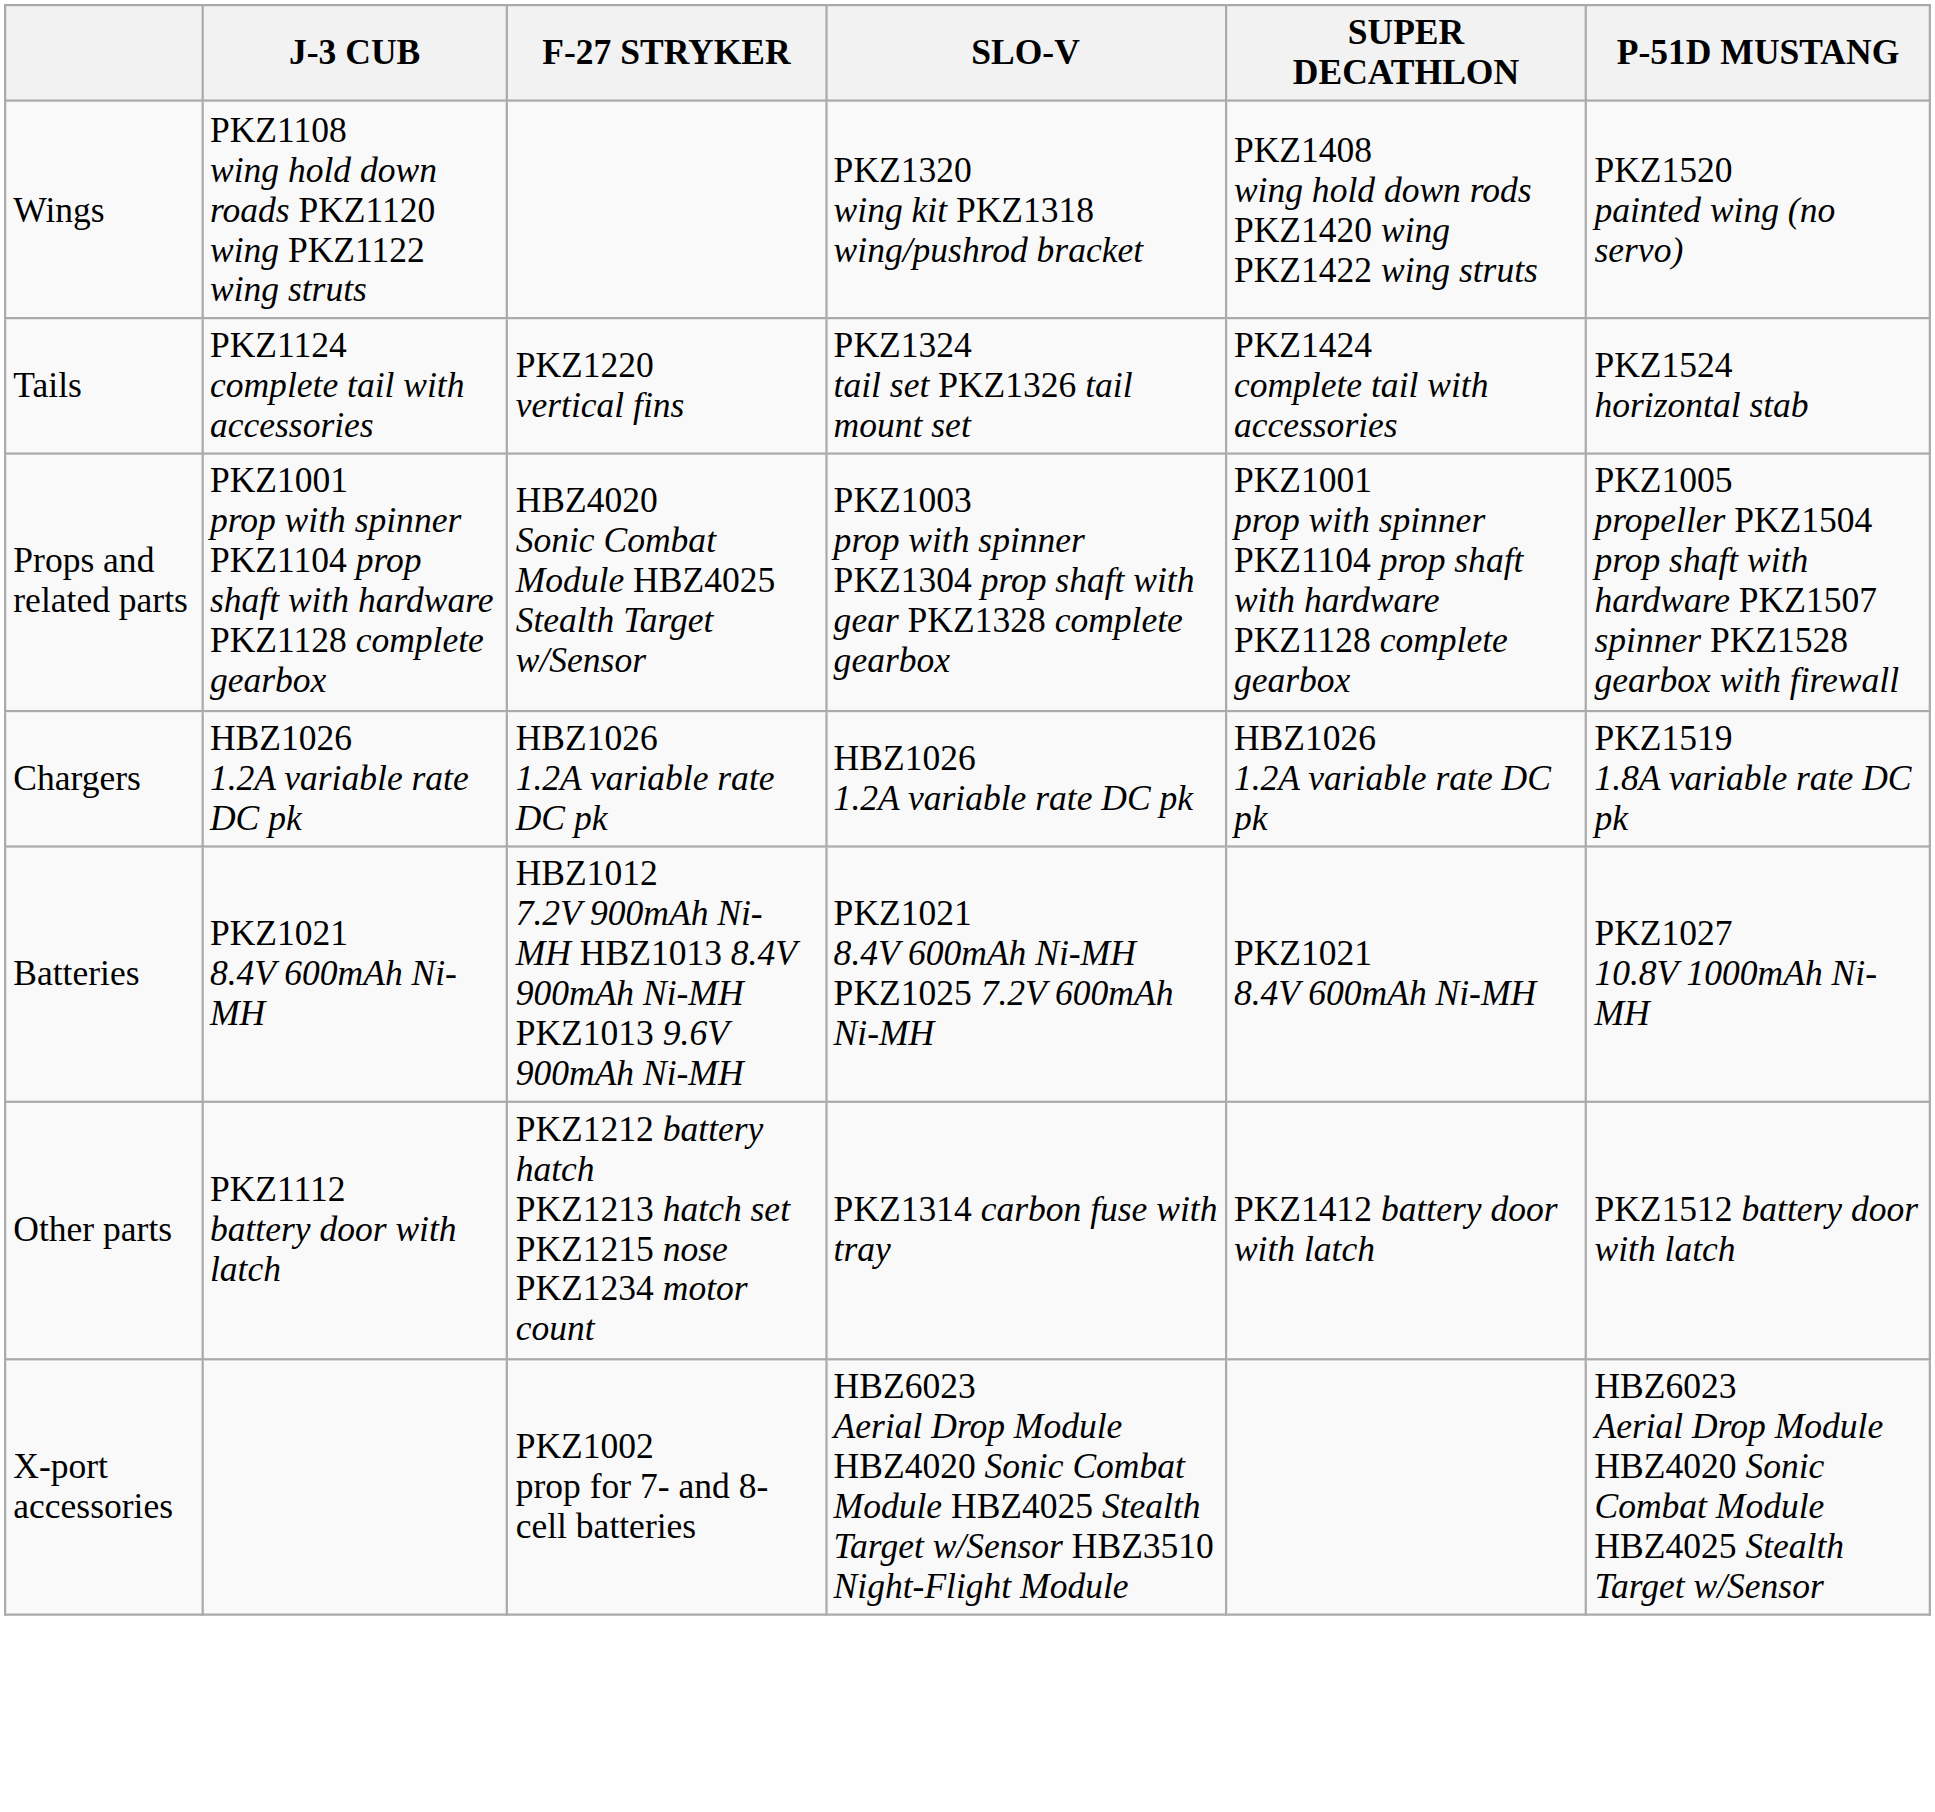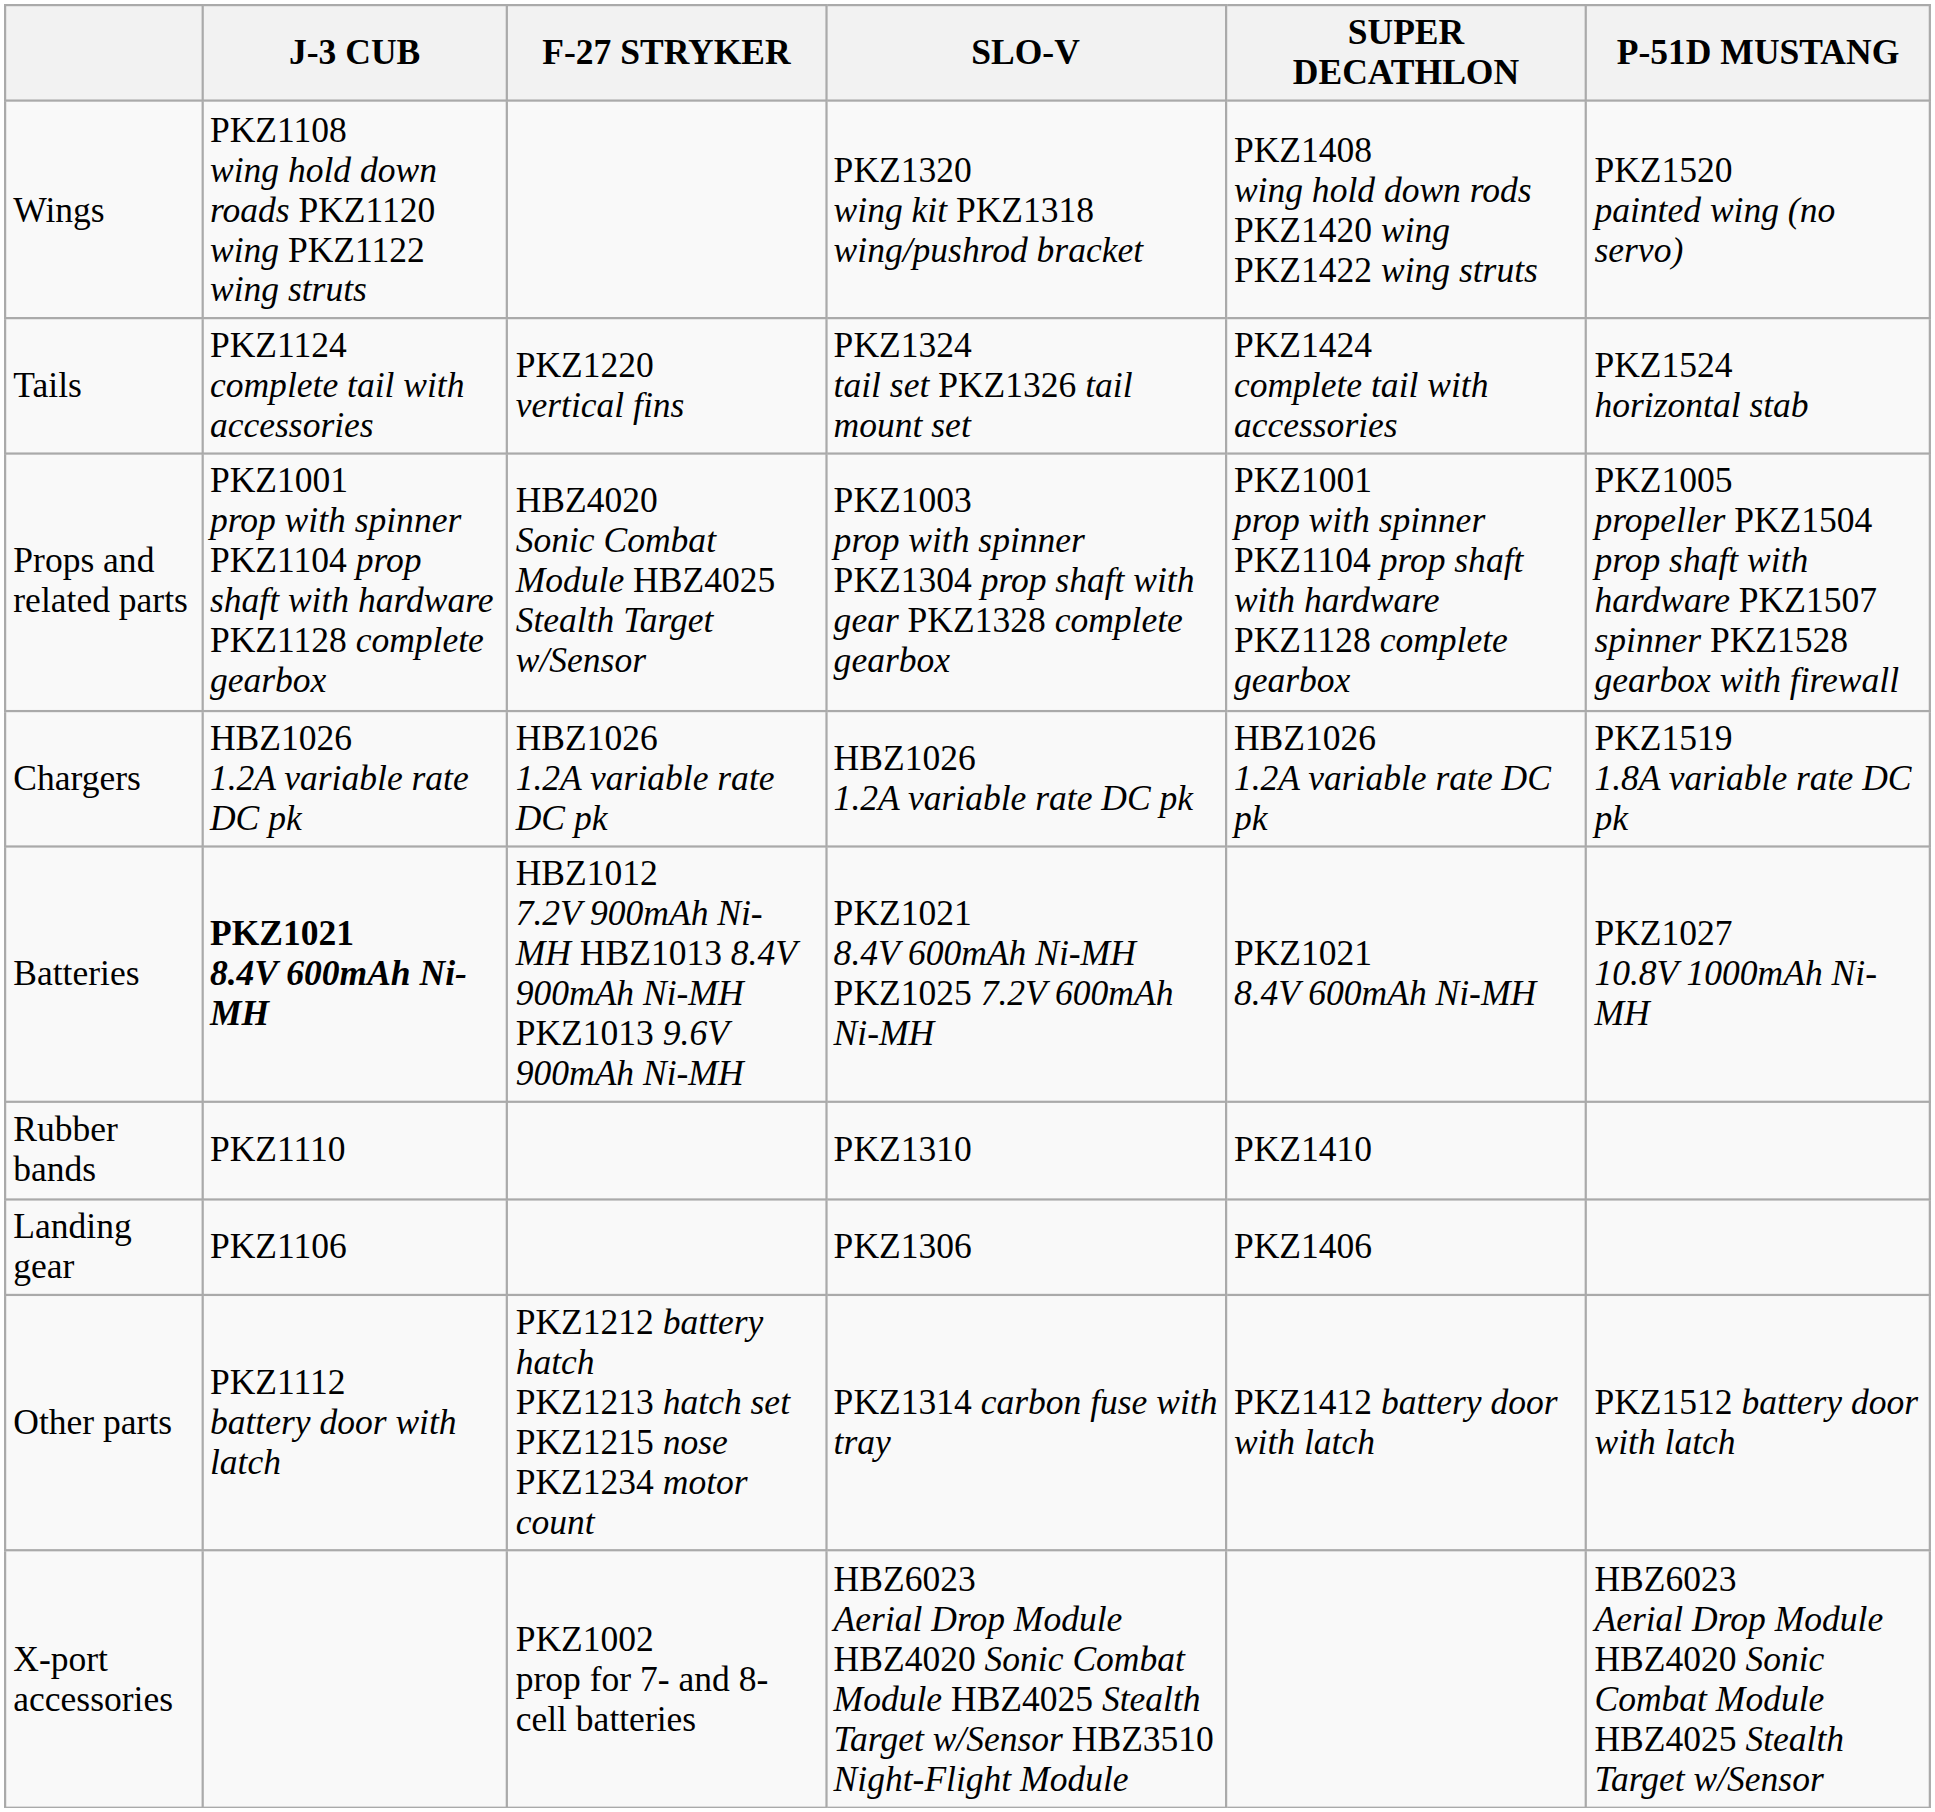(333, 973) normal -> (338, 973) bold
+ row: (66, 1149)
+ row: (72, 1246)
